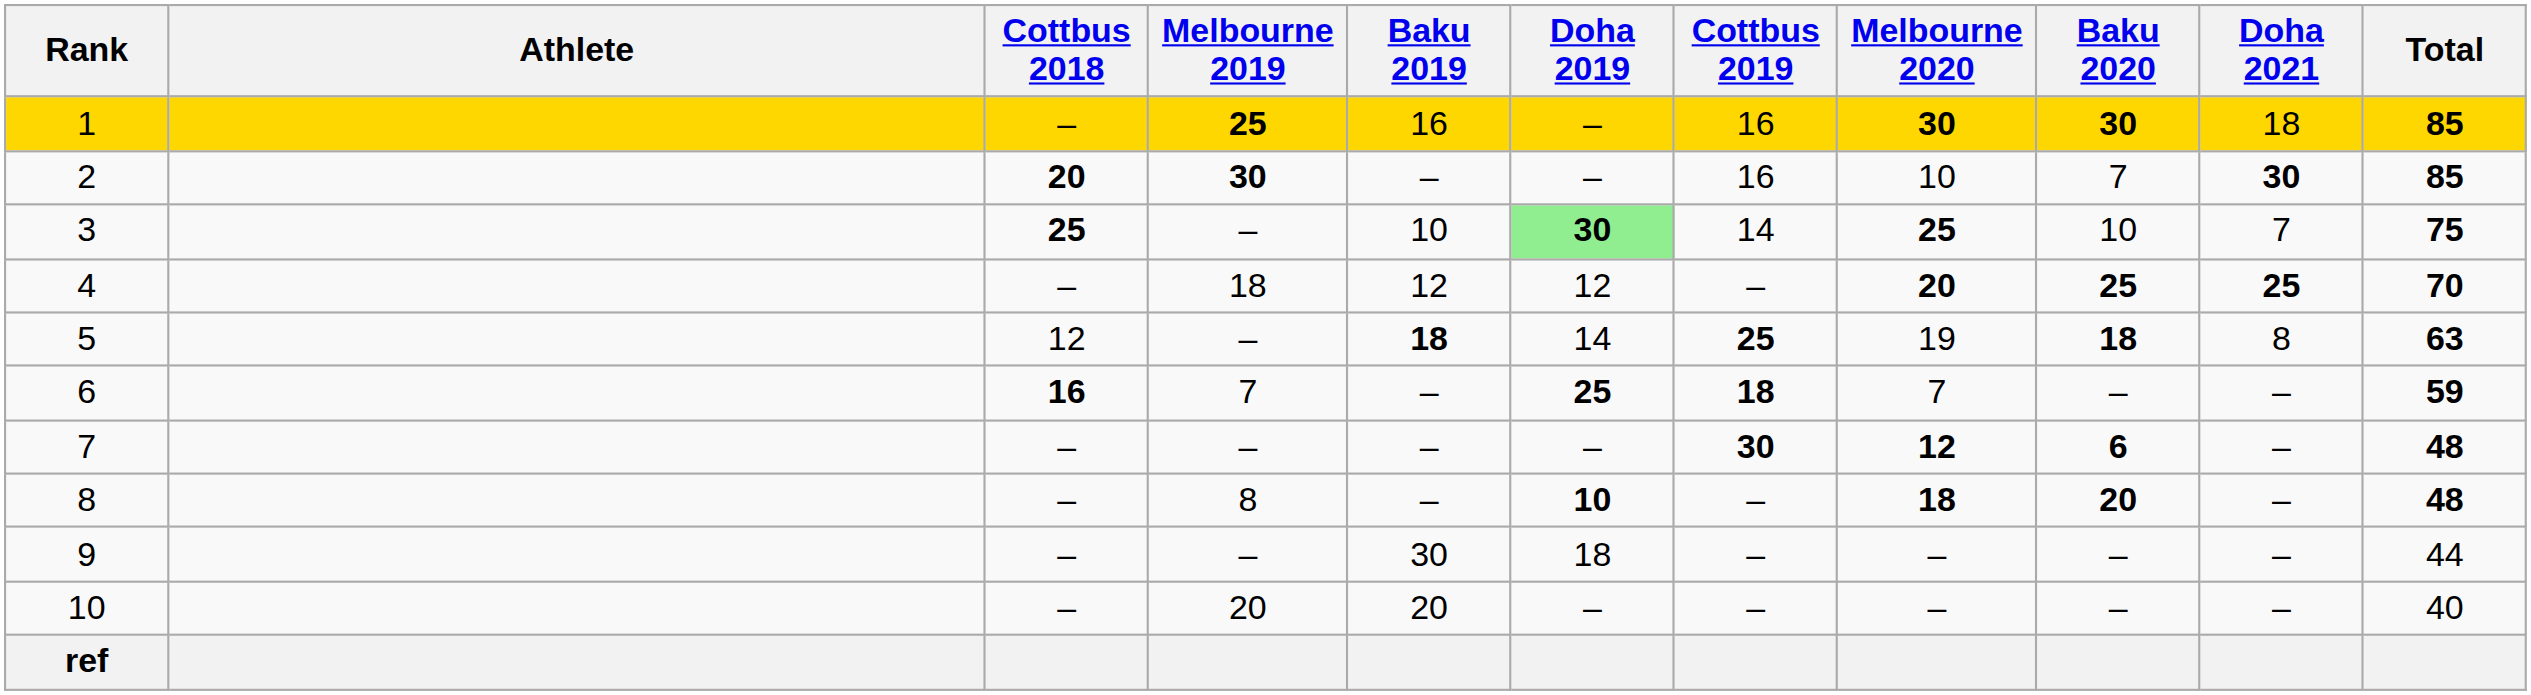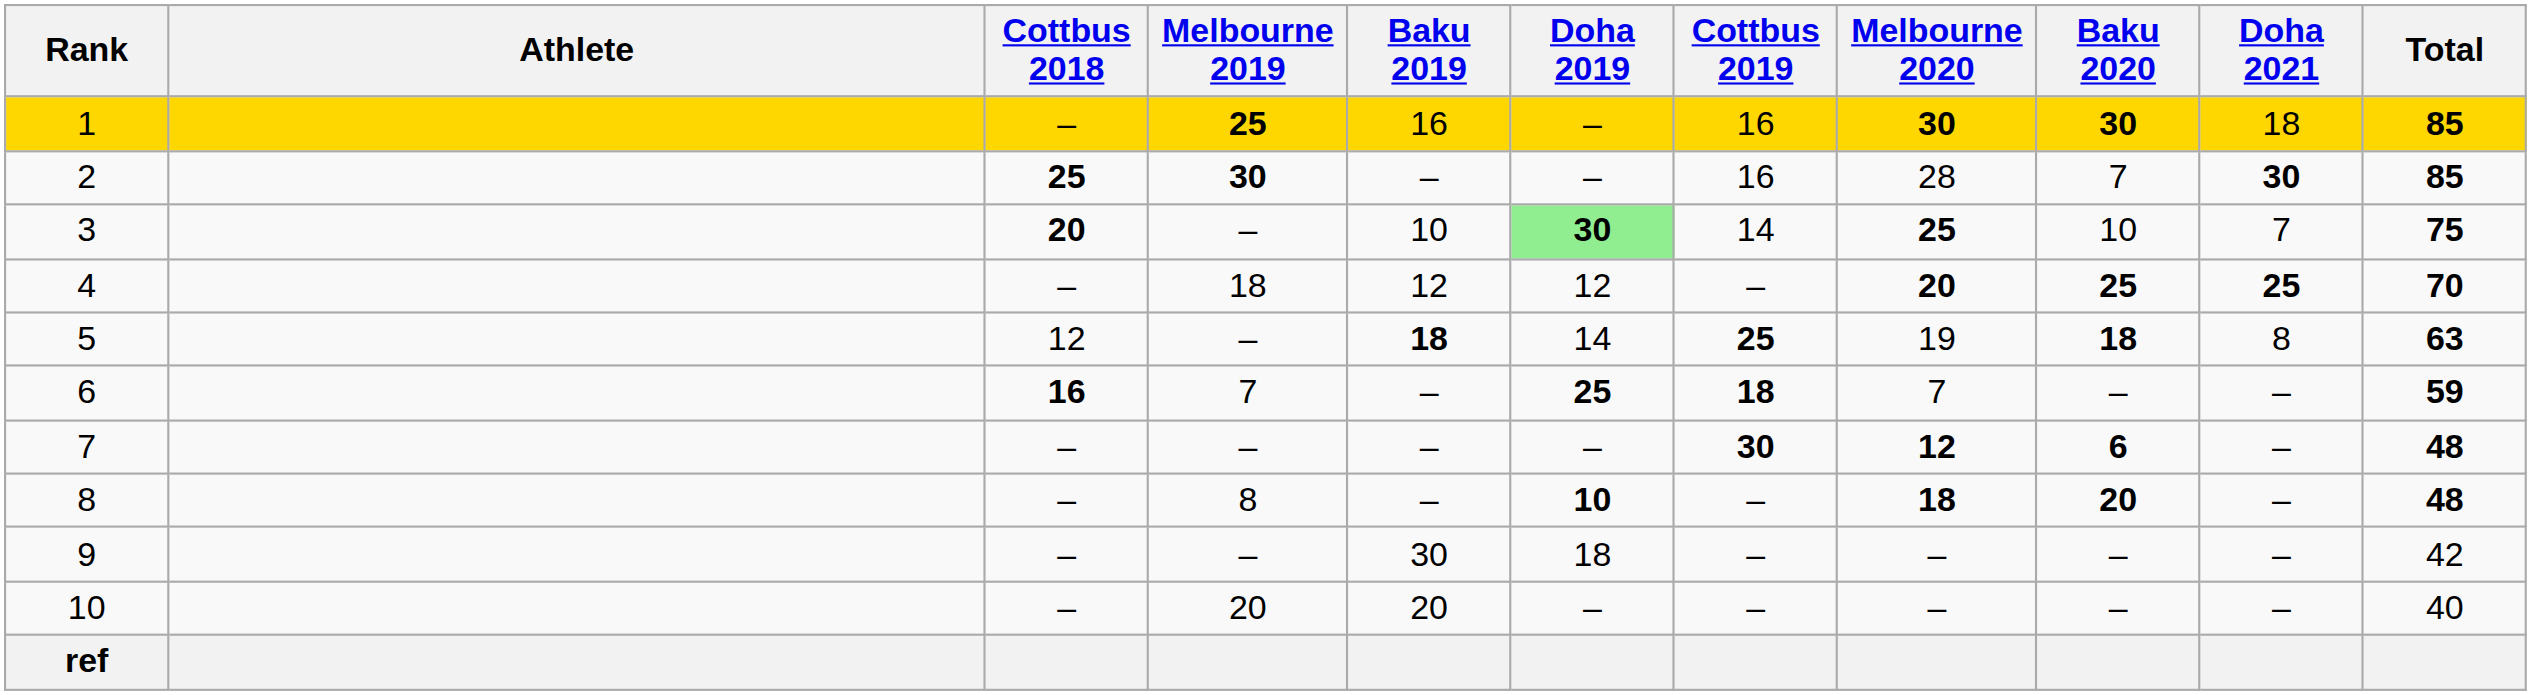(1067, 177) 20 -> (1067, 177) 25
(1937, 177) 10 -> (1937, 177) 28
(1067, 230) 25 -> (1067, 230) 20
(2445, 553) 44 -> (2445, 553) 42
